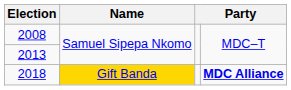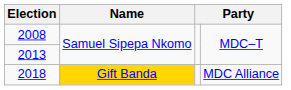(243, 74) bold -> (241, 74) normal
